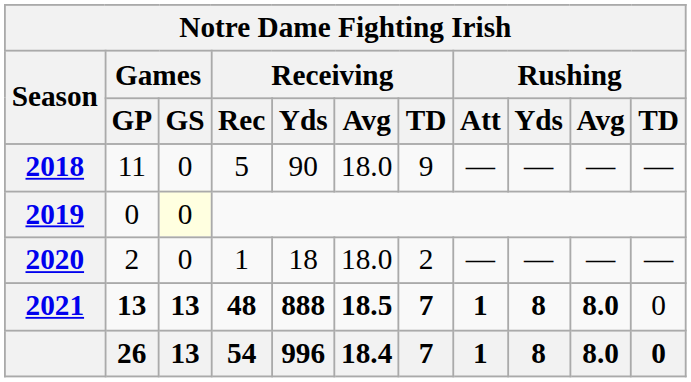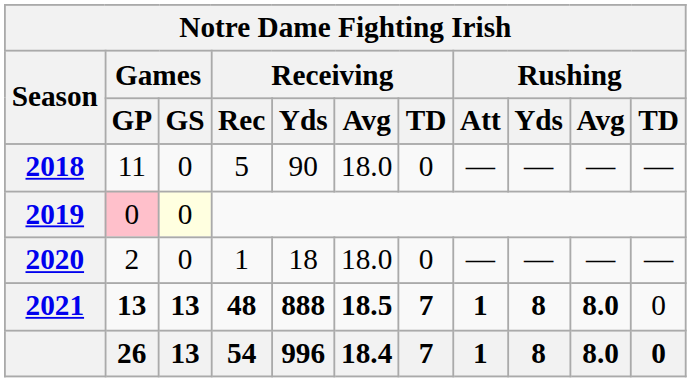(426, 167) 9 -> (426, 167) 0
(132, 213) no background -> (132, 213) pink background
(426, 259) 2 -> (426, 259) 0
